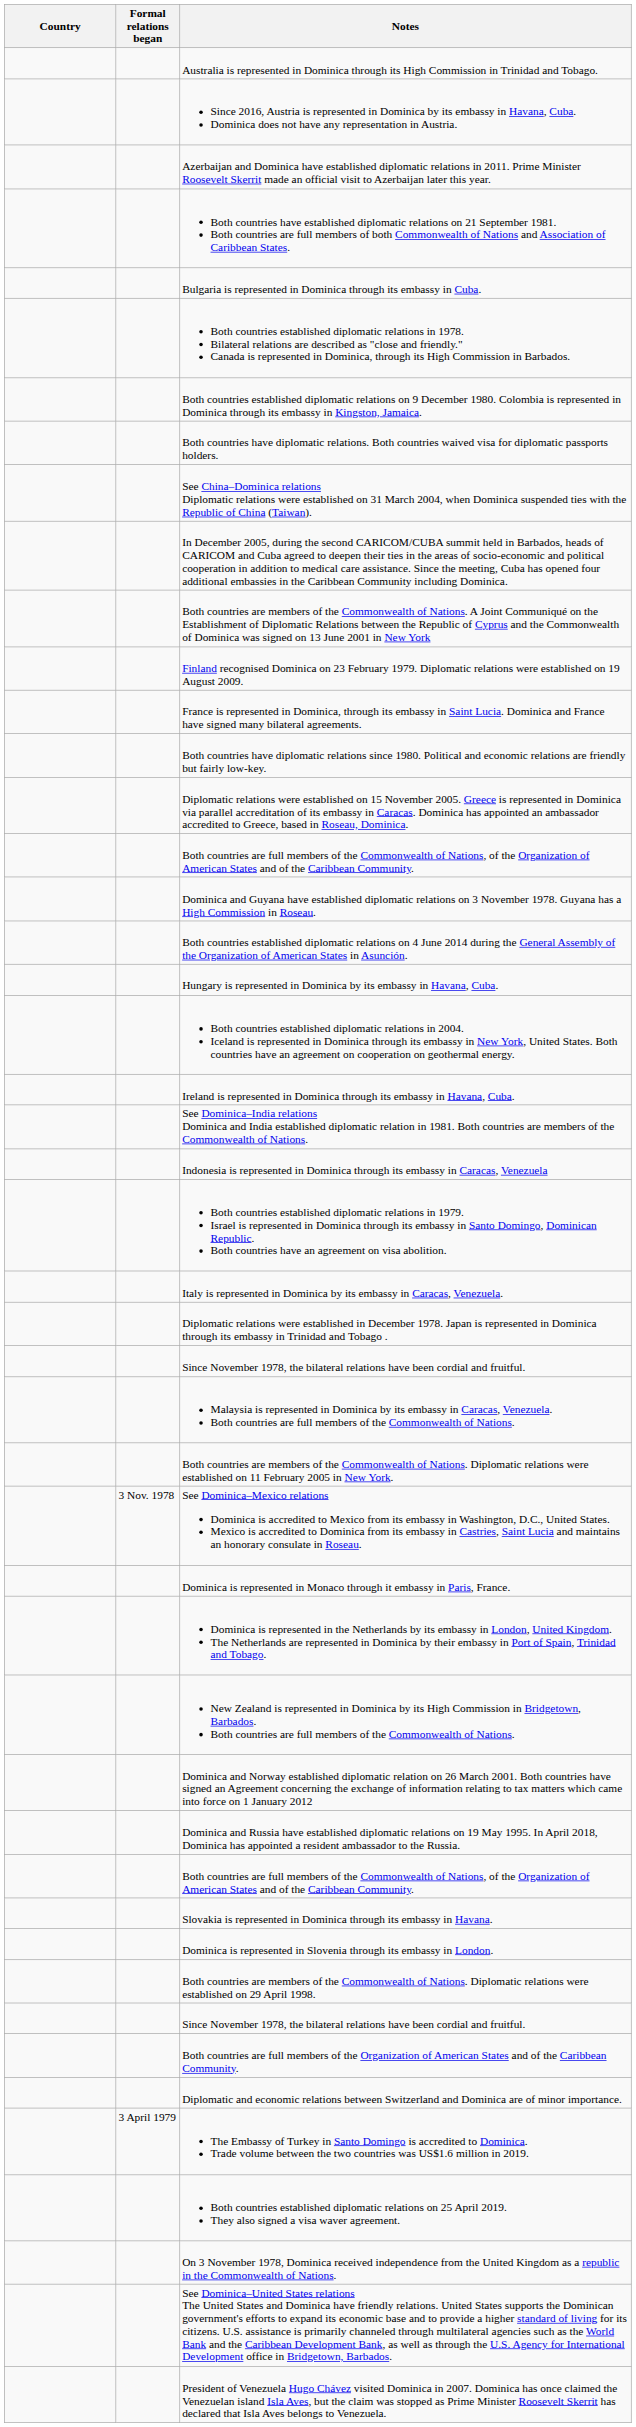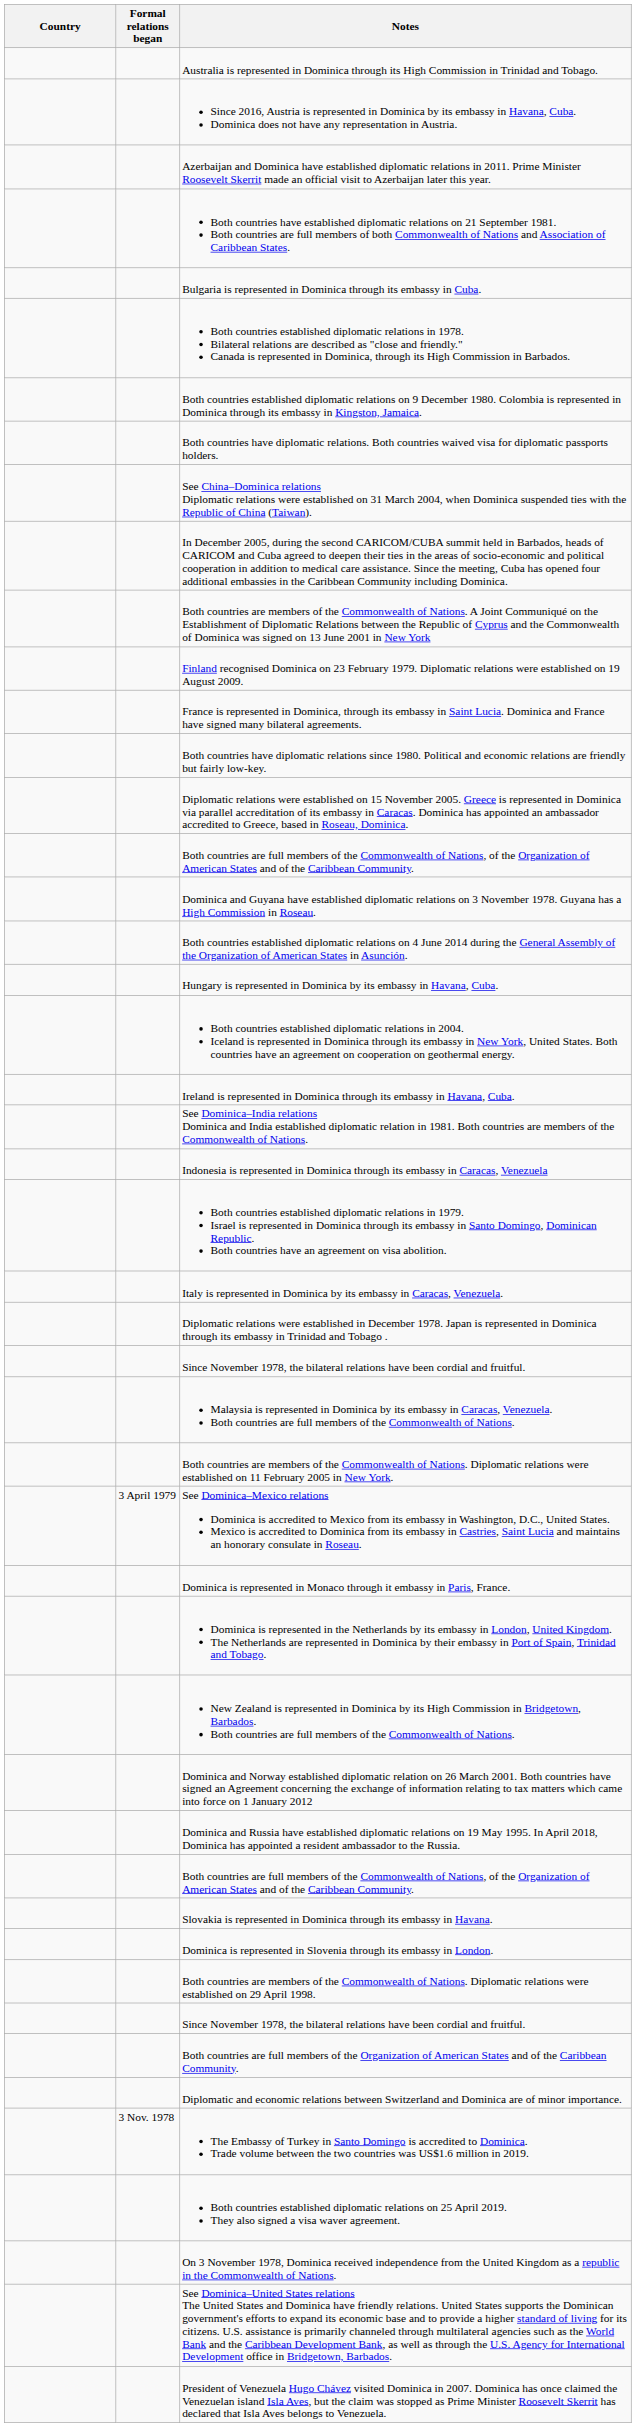(146, 1495) 3 Nov. 1978 -> (147, 1495) 3 April 1979
(147, 2117) 3 April 1979 -> (146, 2117) 3 Nov. 1978
